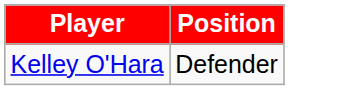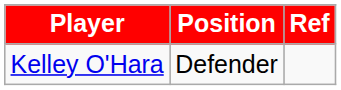+ column: (310, 24)
